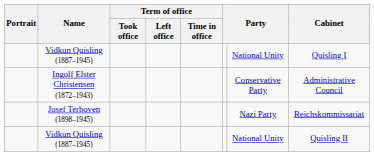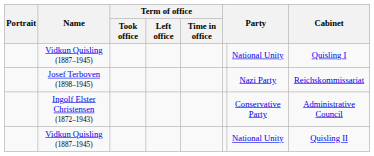rows swapped: (21, 85) <-> (21, 115)
